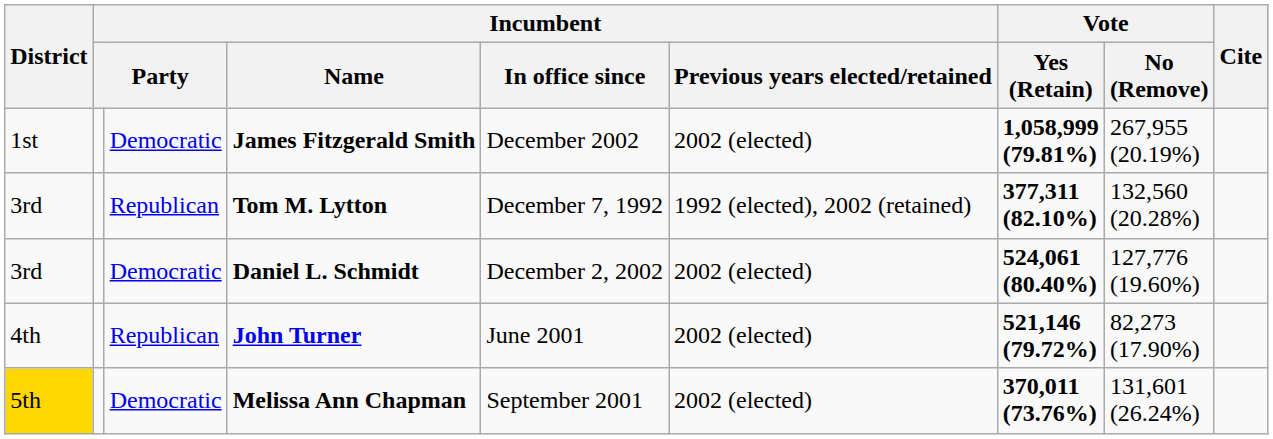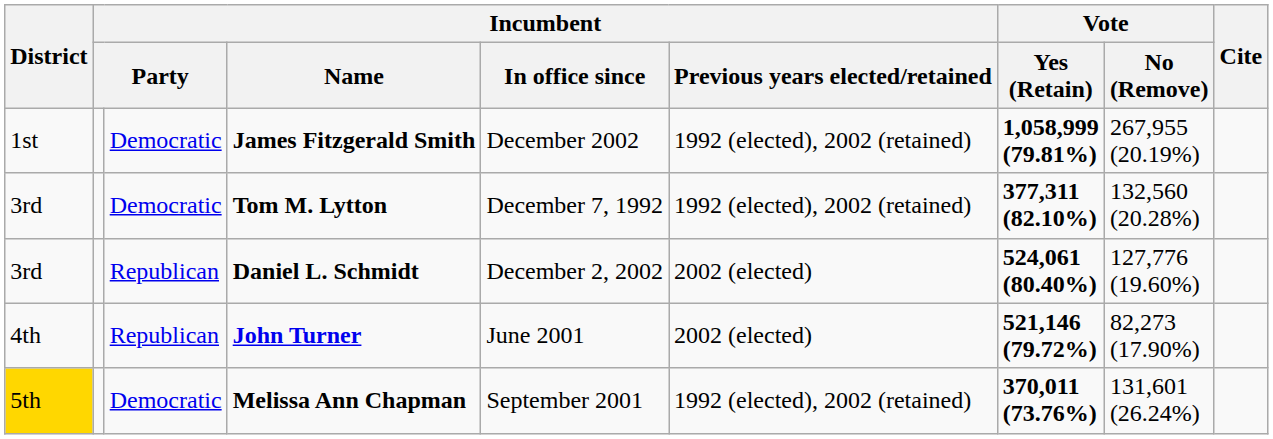(743, 140) 2002 (elected) -> (823, 140) 1992 (elected), 2002 (retained)
(164, 205) Republican -> (166, 205) Democratic
(166, 270) Democratic -> (164, 270) Republican
(743, 400) 2002 (elected) -> (823, 400) 1992 (elected), 2002 (retained)
